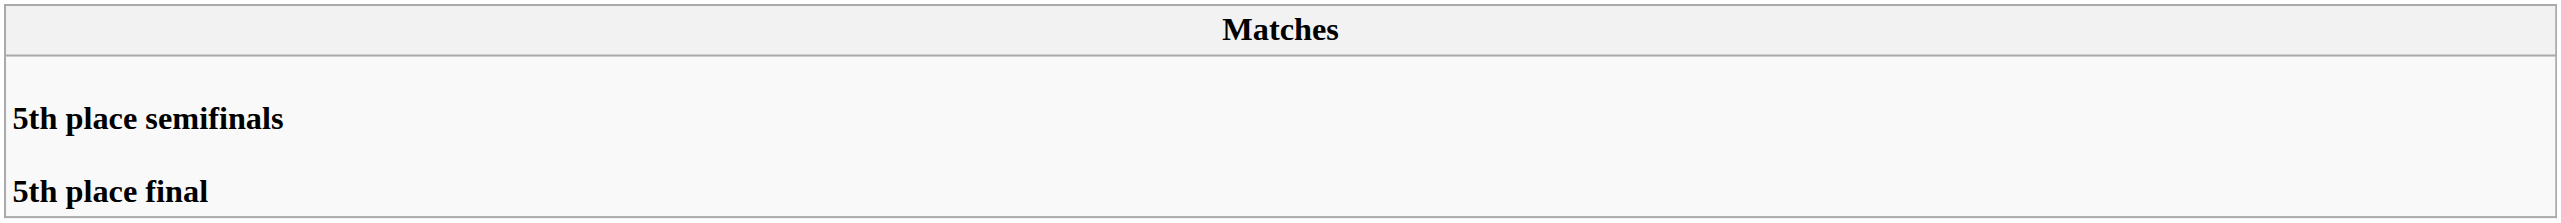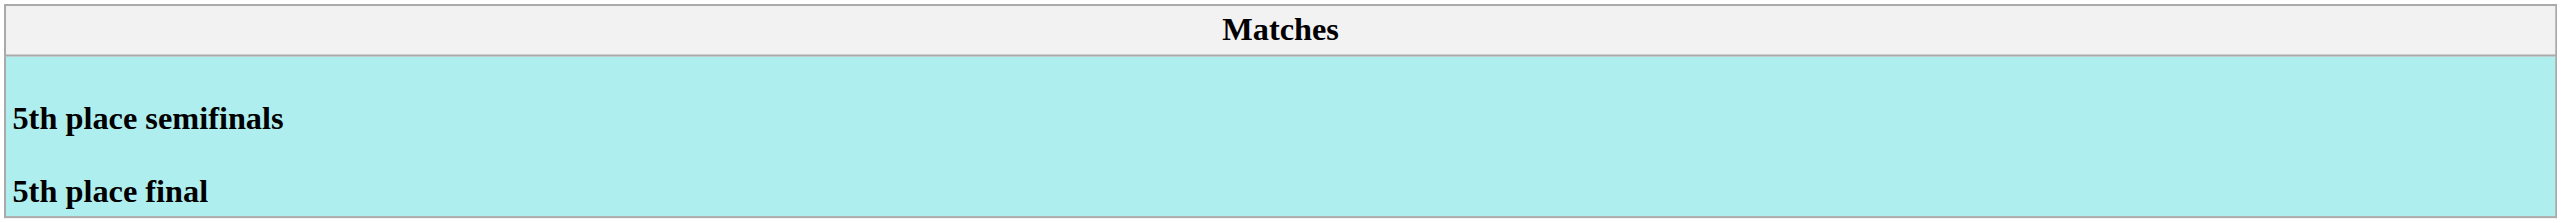(148, 154) no background -> (148, 154) paleturquoise background
